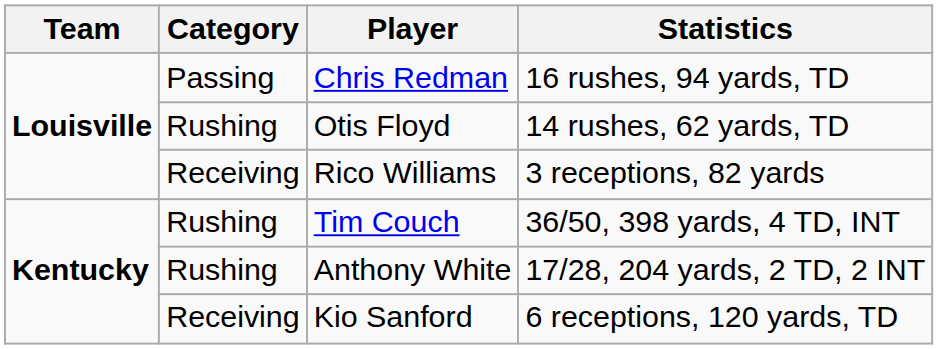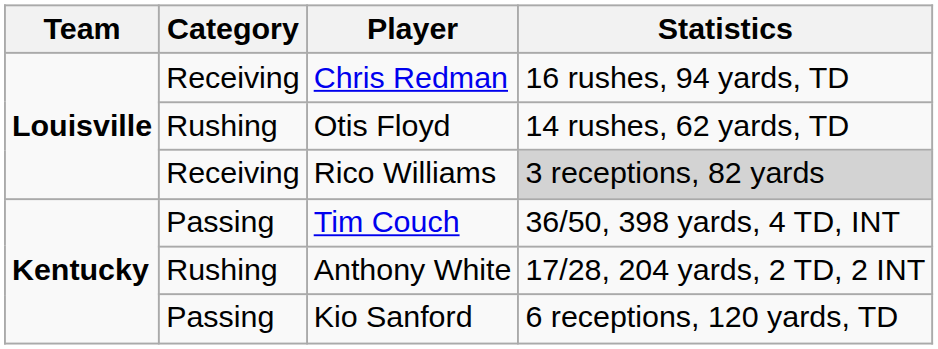(220, 77) Passing -> (233, 77) Receiving
(675, 173) no background -> (675, 173) lightgrey background
(222, 221) Rushing -> (220, 221) Passing
(233, 318) Receiving -> (220, 318) Passing
